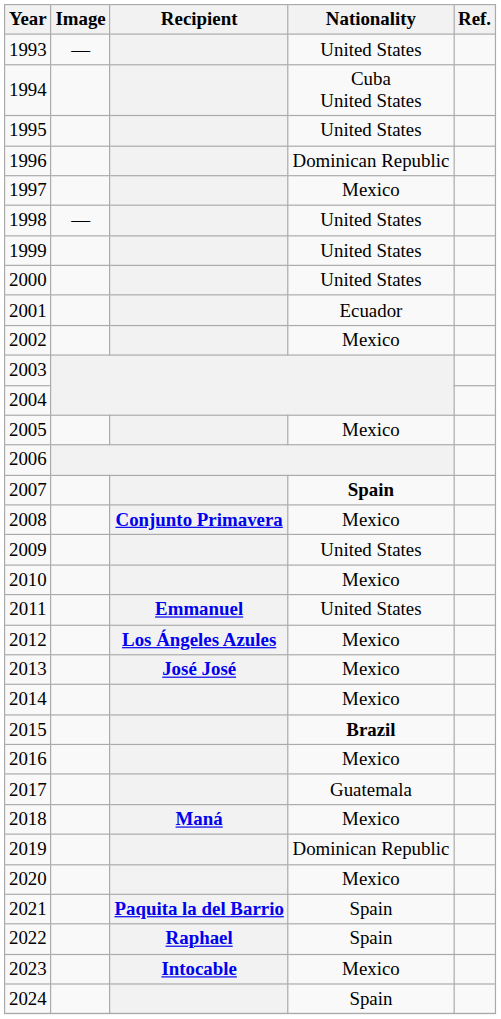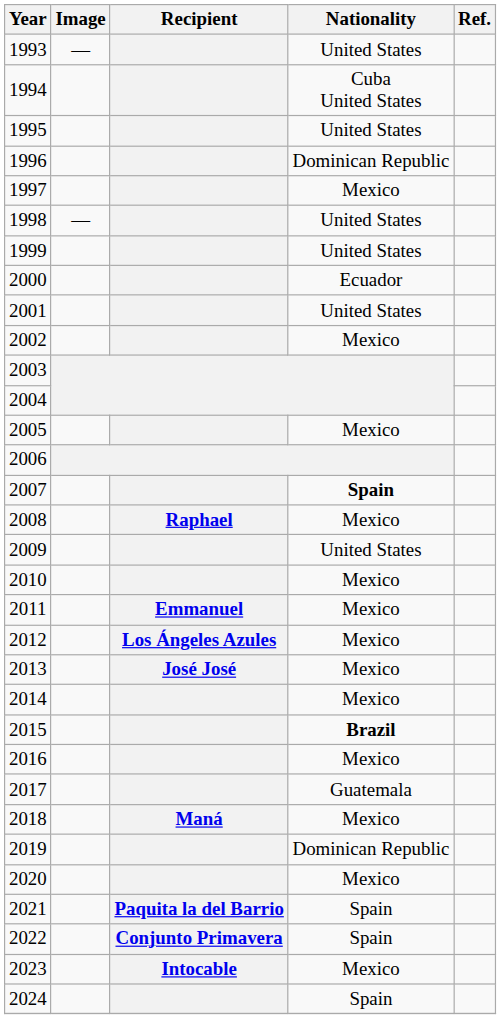(371, 280) United States -> (371, 280) Ecuador
(371, 310) Ecuador -> (371, 310) United States
(199, 519) Conjunto Primavera -> (199, 519) Raphael
(371, 609) United States -> (371, 609) Mexico
(199, 938) Raphael -> (199, 938) Conjunto Primavera
